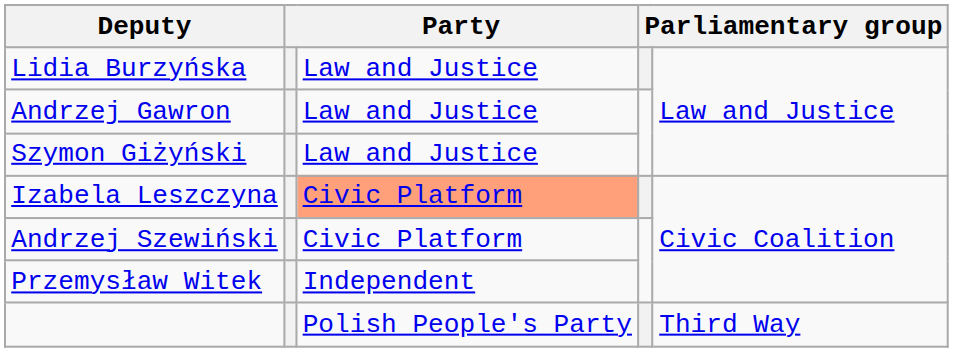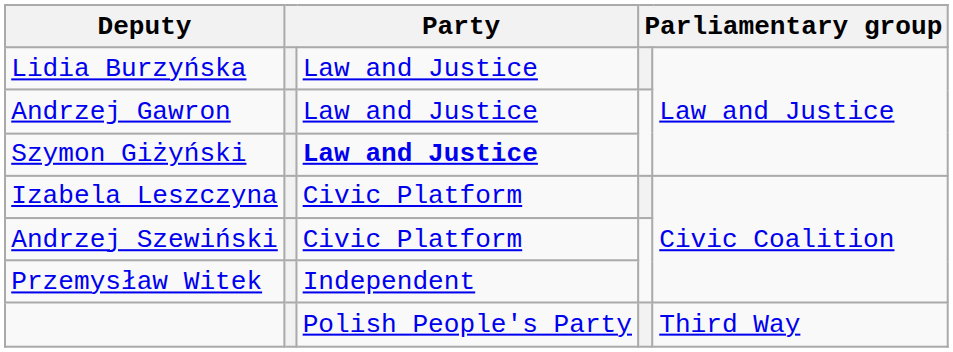(420, 154) normal -> (420, 154) bold
(412, 197) lightsalmon background -> (412, 197) no background
